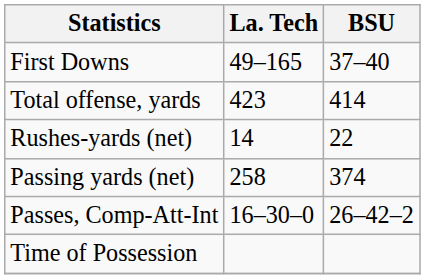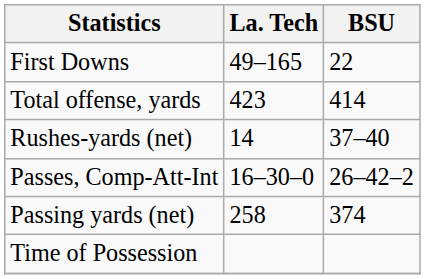(359, 61) 37–40 -> (341, 61) 22
(341, 138) 22 -> (359, 138) 37–40
rows swapped: (102, 176) <-> (114, 215)
